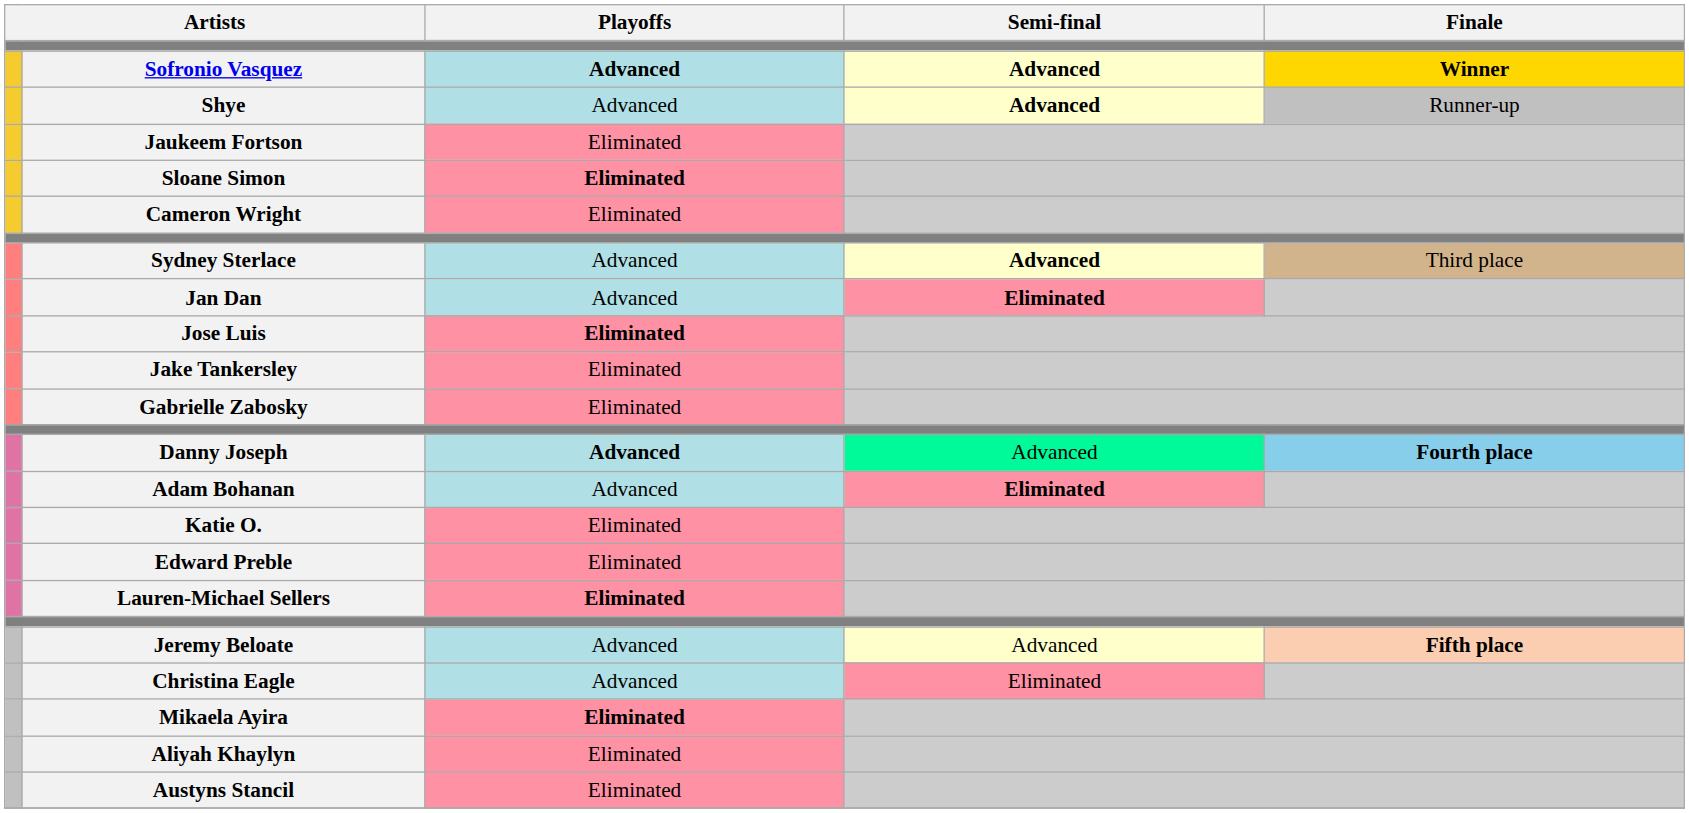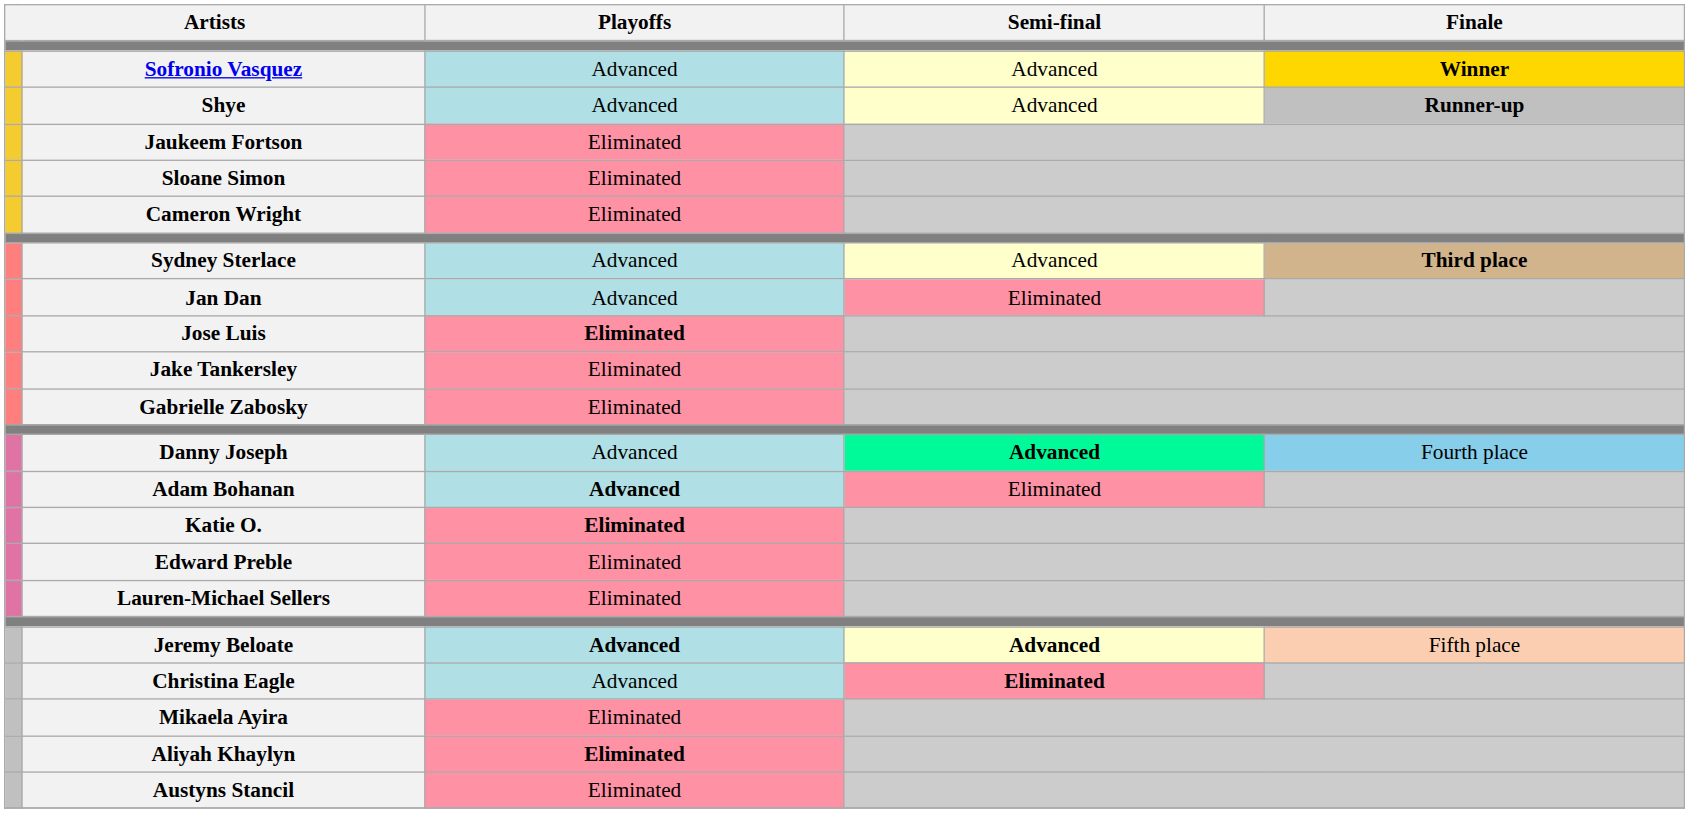(635, 68) bold -> (635, 68) normal
(1054, 68) bold -> (1054, 68) normal
(1054, 105) bold -> (1054, 105) normal
(1474, 105) normal -> (1474, 105) bold
(635, 178) bold -> (635, 178) normal
(1054, 260) bold -> (1054, 260) normal
(1474, 260) normal -> (1474, 260) bold
(1054, 297) bold -> (1054, 297) normal
(635, 452) bold -> (635, 452) normal
(1054, 452) normal -> (1054, 452) bold
(1474, 452) bold -> (1474, 452) normal
(635, 489) normal -> (635, 489) bold
(1054, 489) bold -> (1054, 489) normal
(635, 525) normal -> (635, 525) bold
(635, 598) bold -> (635, 598) normal
(635, 644) normal -> (635, 644) bold
(1054, 644) normal -> (1054, 644) bold
(1474, 644) bold -> (1474, 644) normal
(1054, 680) normal -> (1054, 680) bold
(635, 717) bold -> (635, 717) normal
(635, 753) normal -> (635, 753) bold
